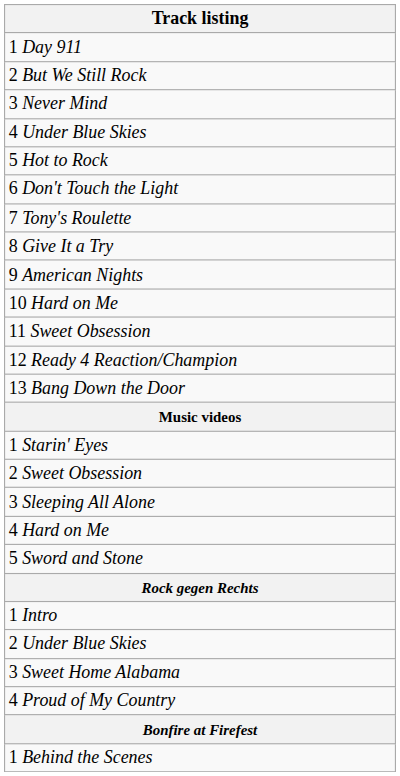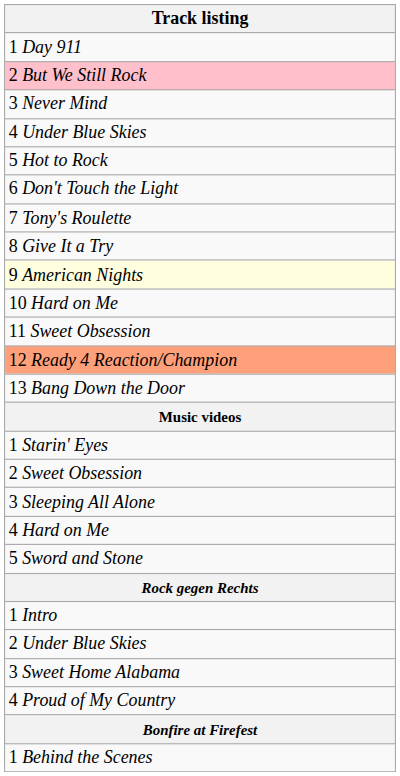(78, 75) no background -> (78, 75) pink background
(76, 274) no background -> (76, 274) lightyellow background
(123, 359) no background -> (123, 359) lightsalmon background
